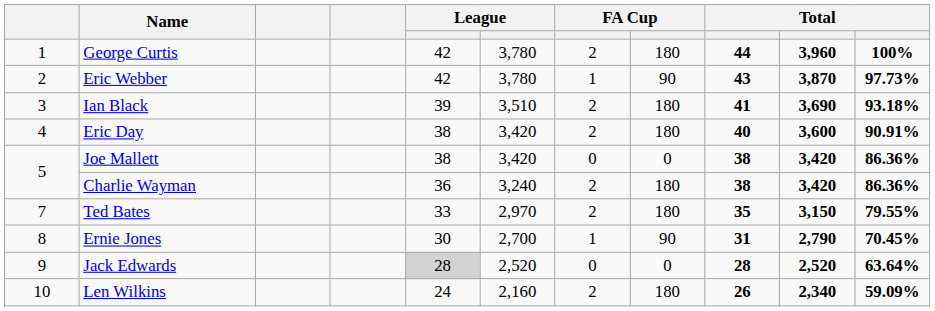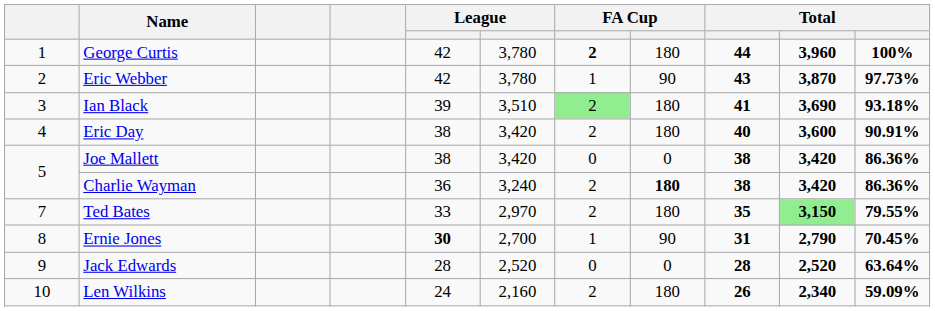(592, 52) normal -> (592, 52) bold
(592, 105) no background -> (592, 105) lightgreen background
(667, 185) normal -> (667, 185) bold
(817, 212) no background -> (817, 212) lightgreen background
(443, 238) normal -> (443, 238) bold
(443, 265) lightgrey background -> (443, 265) no background
